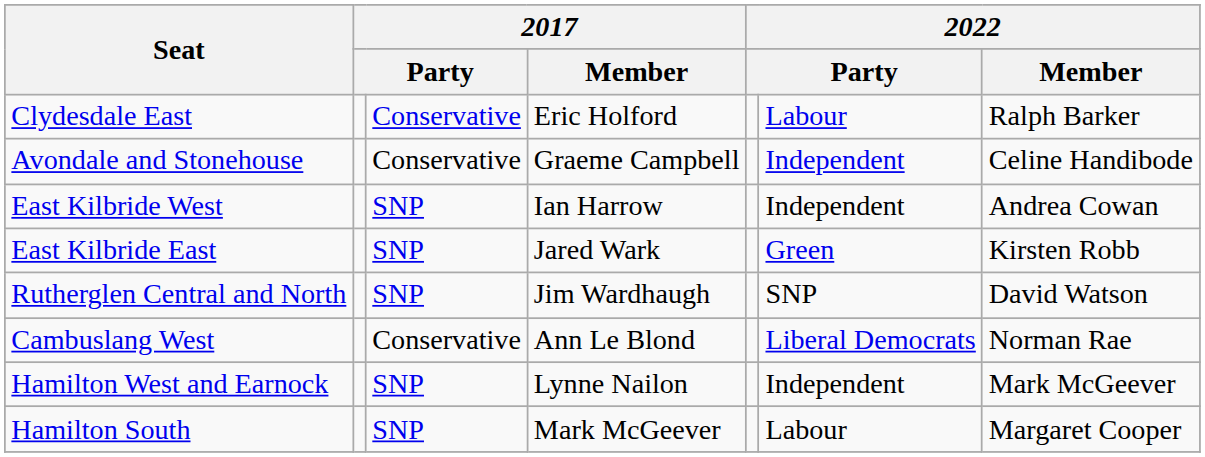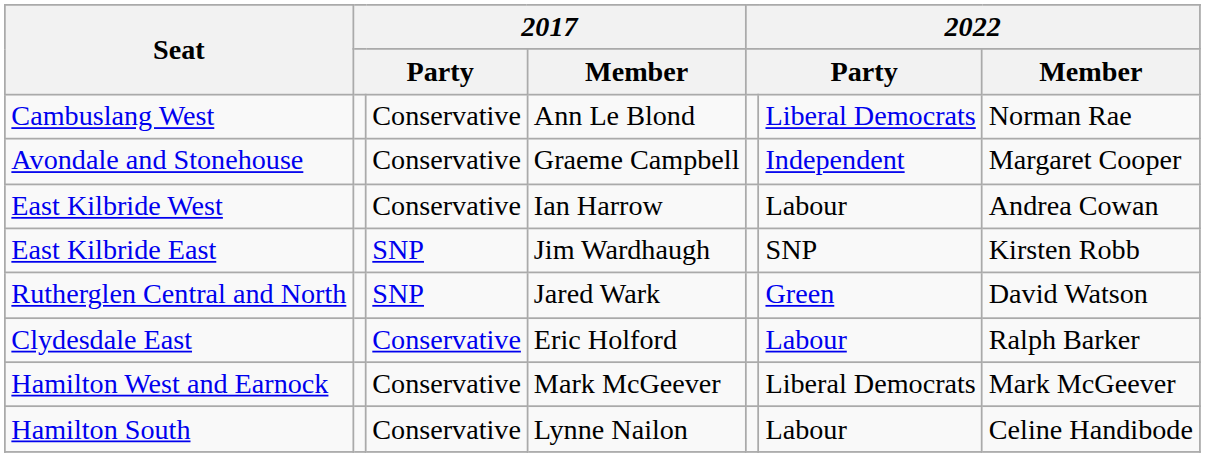rows swapped: (102, 116) <-> (113, 339)
(1091, 160) Celine Handibode -> (1085, 160) Margaret Cooper
(398, 205) SNP -> (447, 205) Conservative
(835, 205) Independent -> (806, 205) Labour
(597, 250) Jared Wark -> (622, 250) Jim Wardhaugh
(800, 250) Green -> (791, 250) SNP
(622, 294) Jim Wardhaugh -> (597, 294) Jared Wark
(791, 294) SNP -> (800, 294) Green
(398, 384) SNP -> (447, 384) Conservative
(611, 384) Lynne Nailon -> (627, 384) Mark McGeever
(835, 384) Independent -> (871, 384) Liberal Democrats
(398, 428) SNP -> (447, 428) Conservative
(627, 428) Mark McGeever -> (611, 428) Lynne Nailon
(1085, 428) Margaret Cooper -> (1091, 428) Celine Handibode
